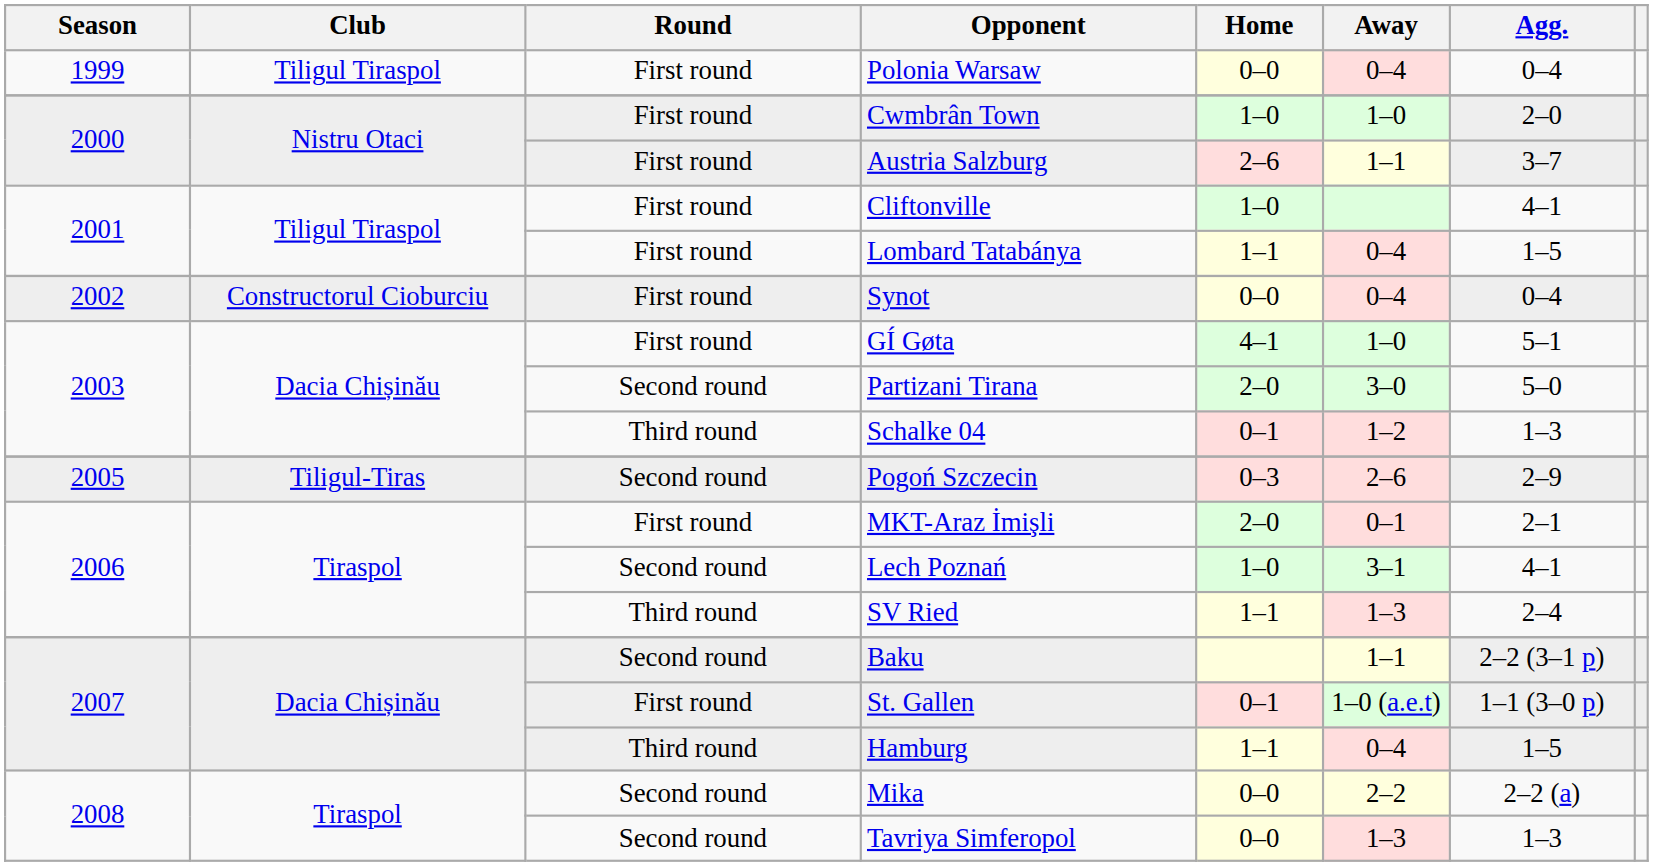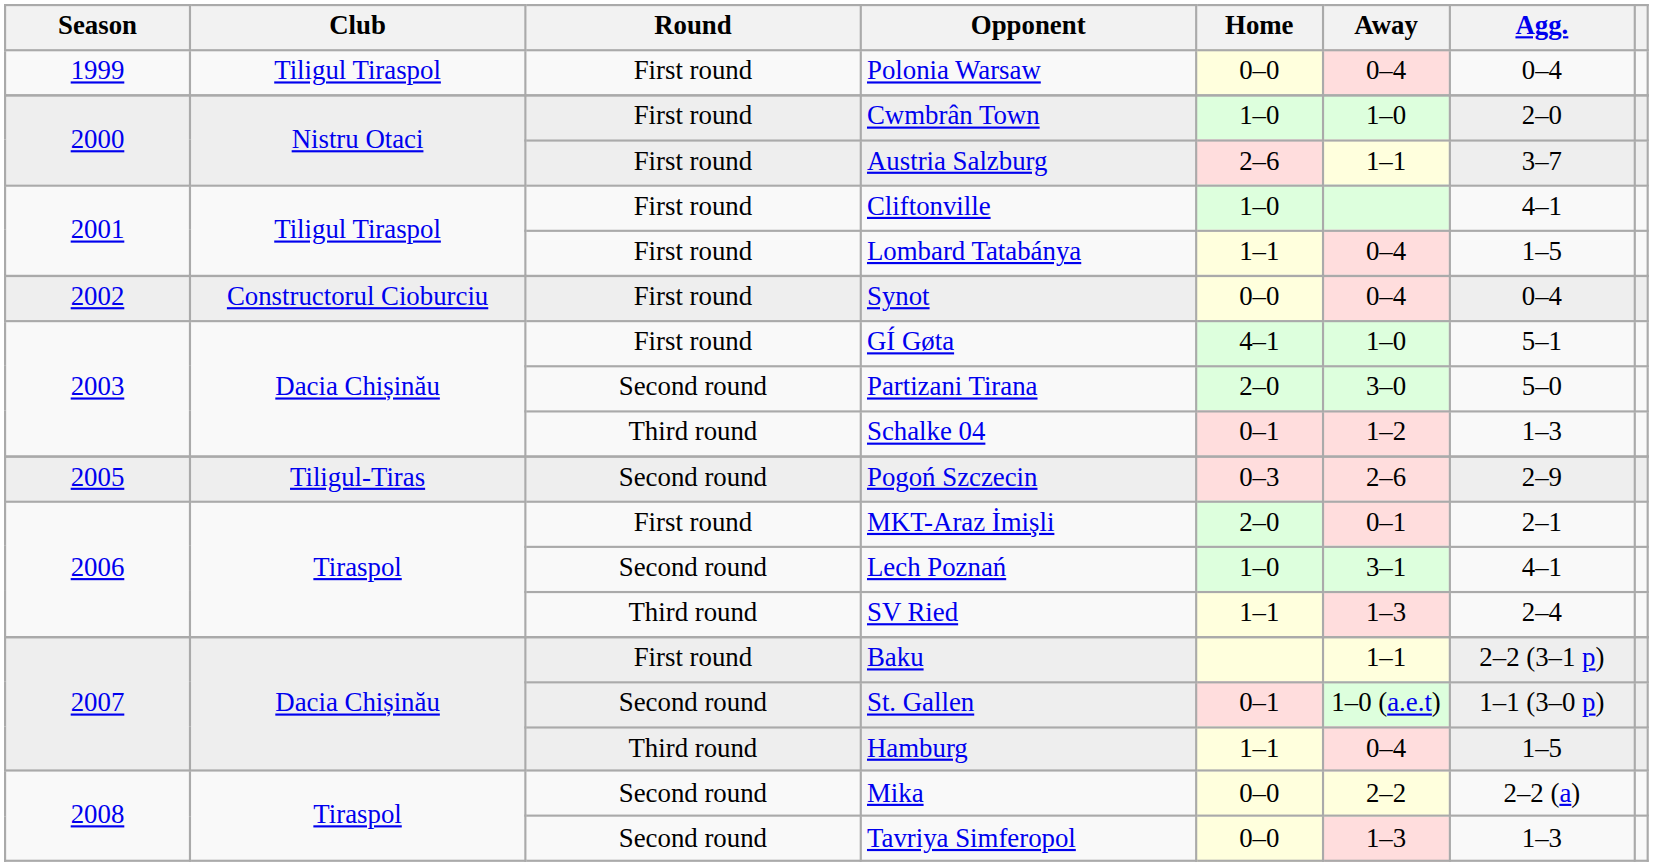(693, 658) Second round -> (693, 658) First round
(693, 703) First round -> (693, 703) Second round
